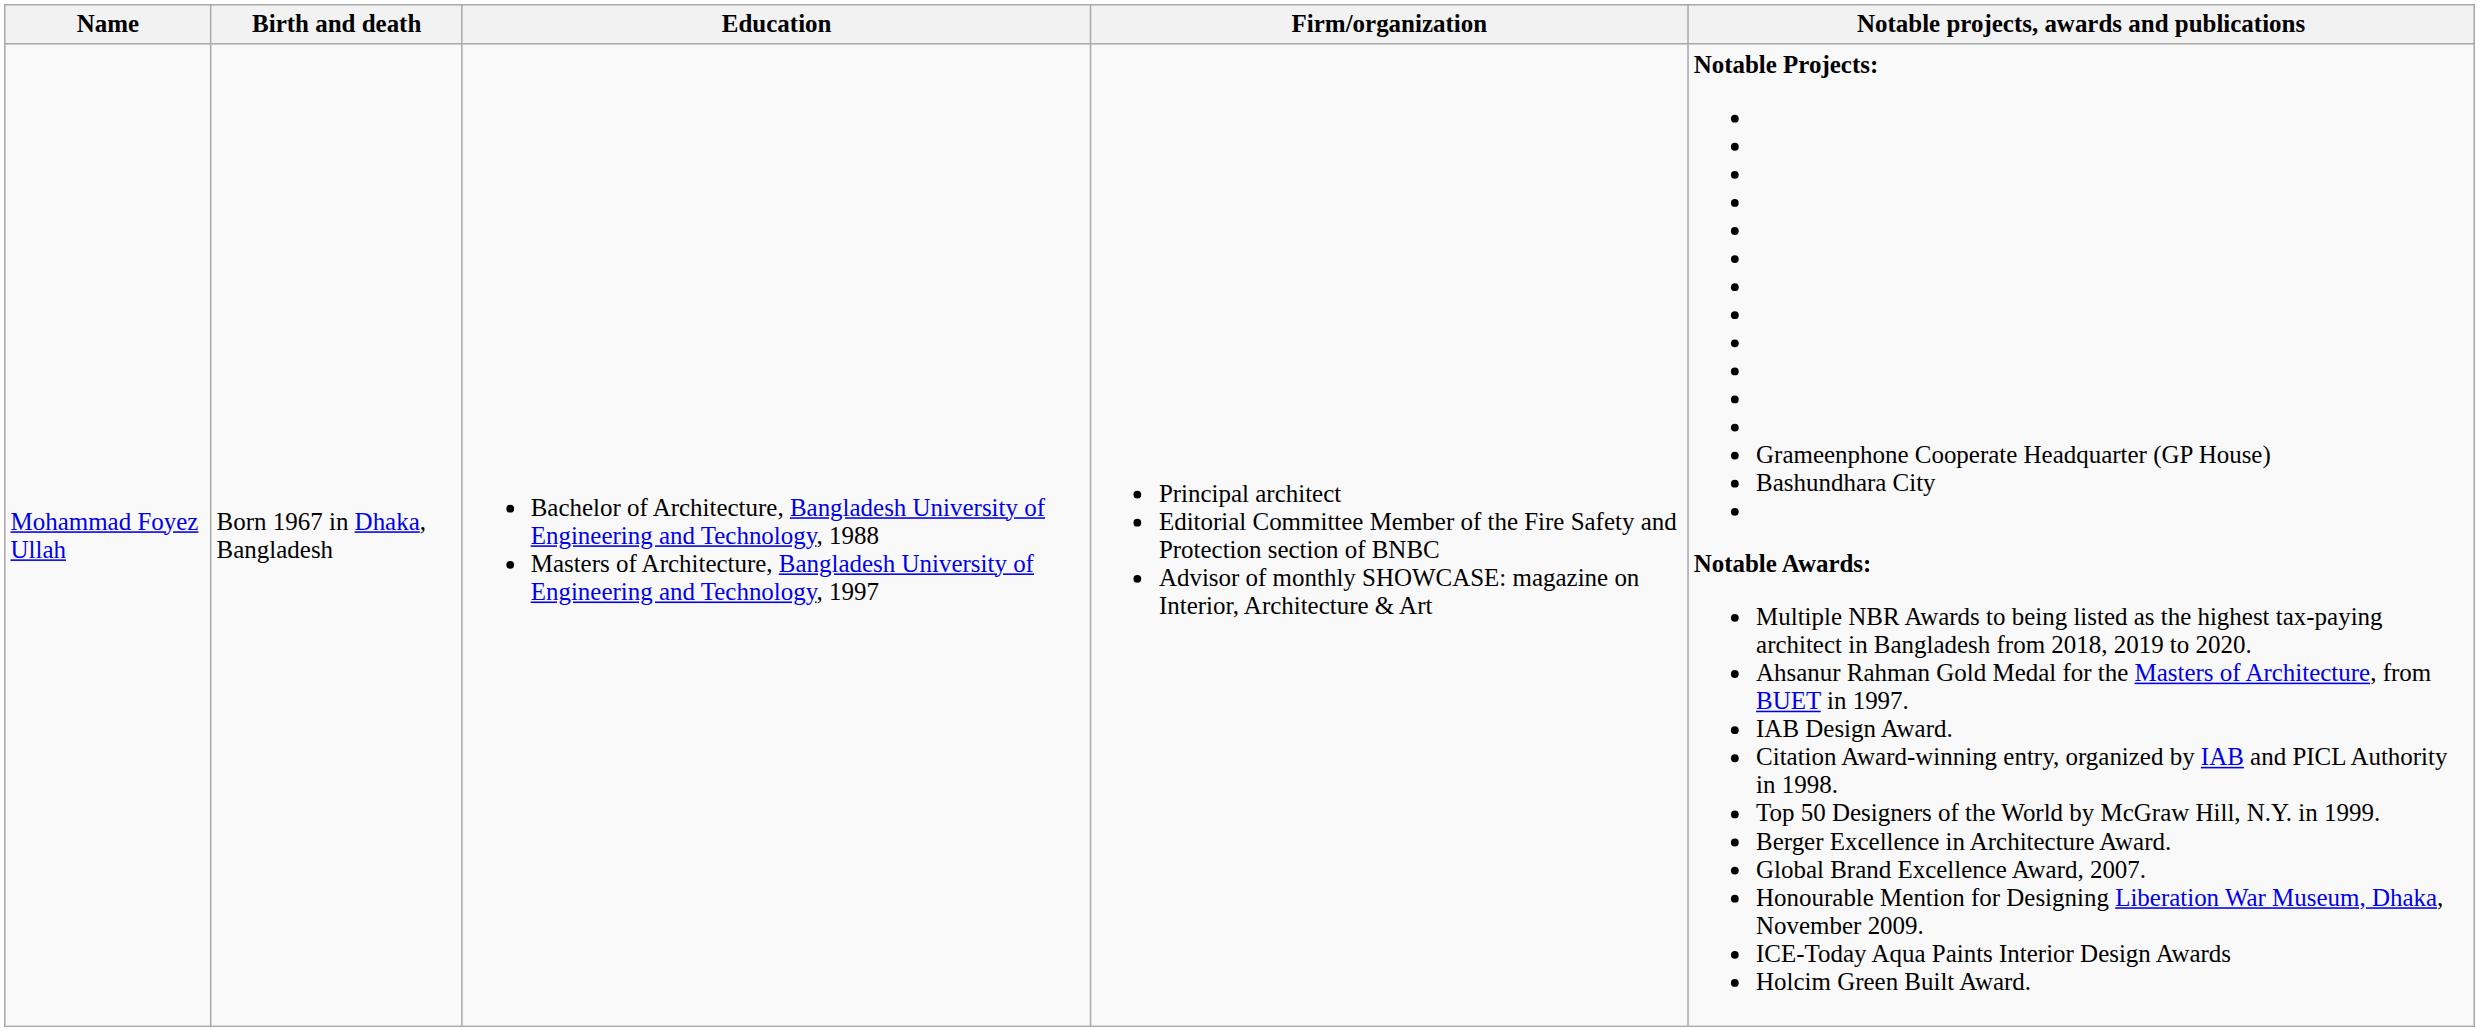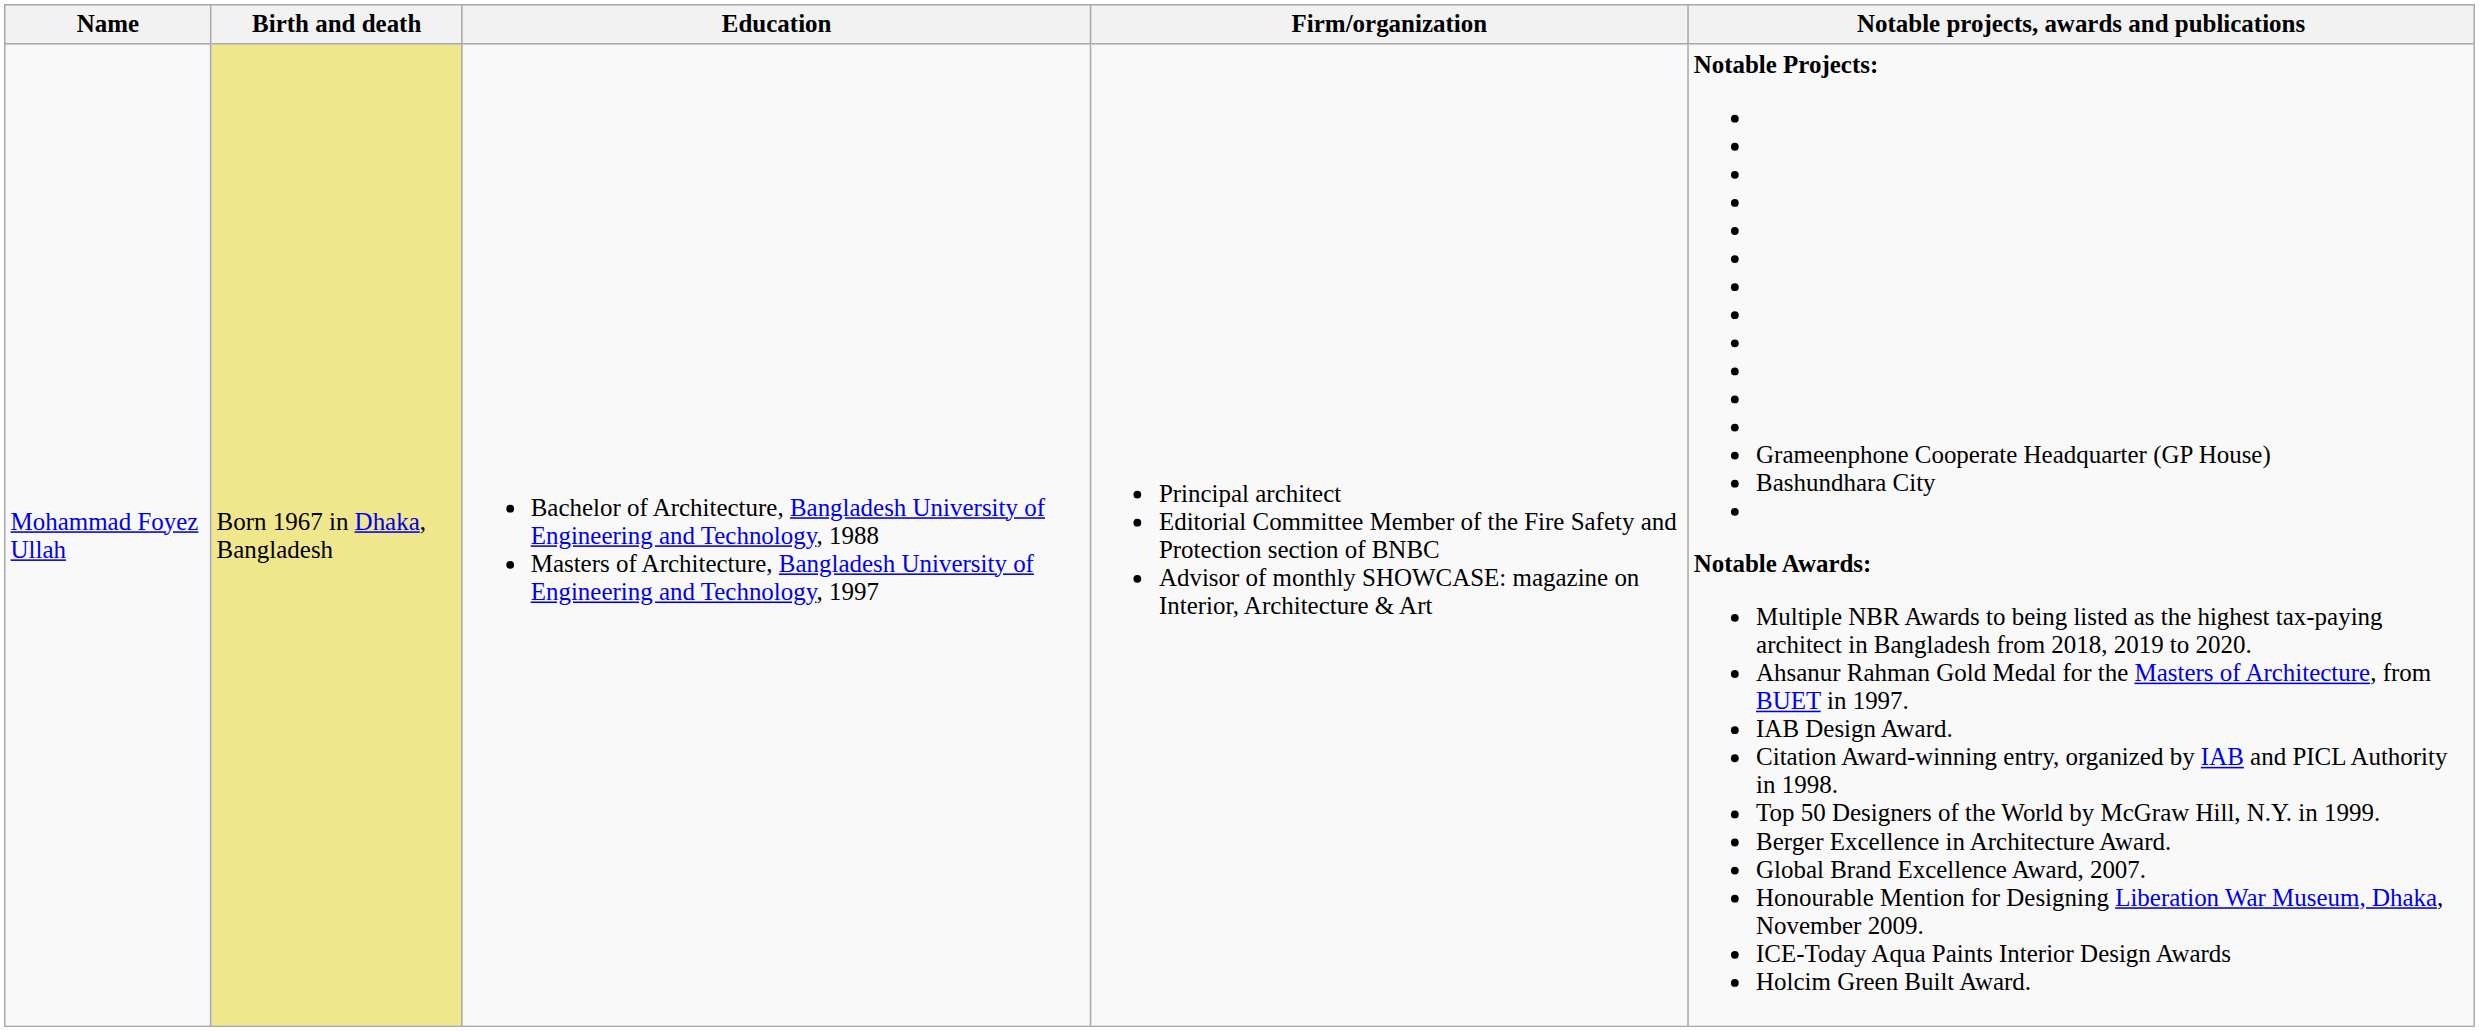(321, 534) no background -> (321, 534) khaki background
